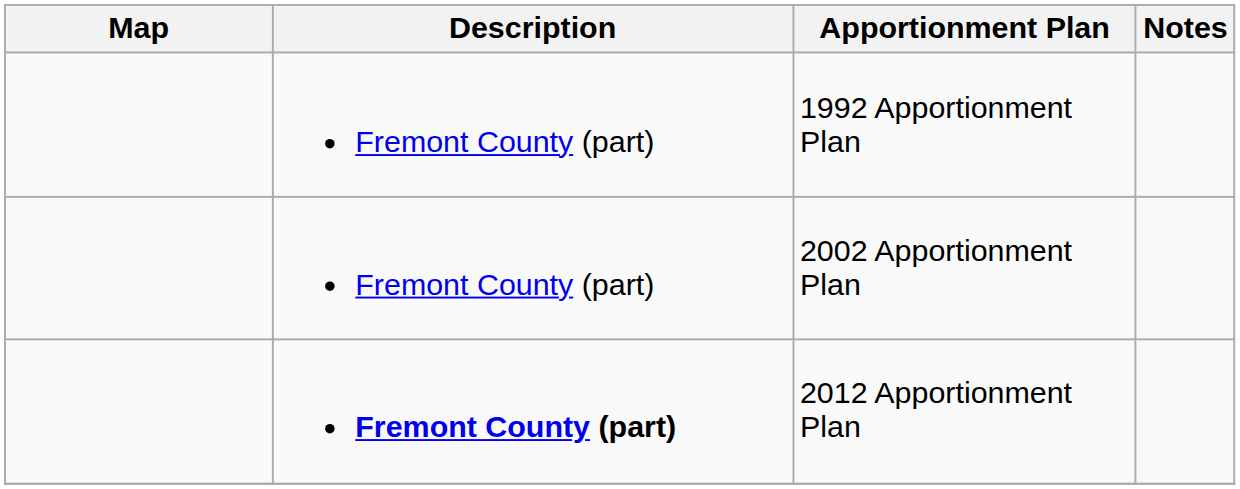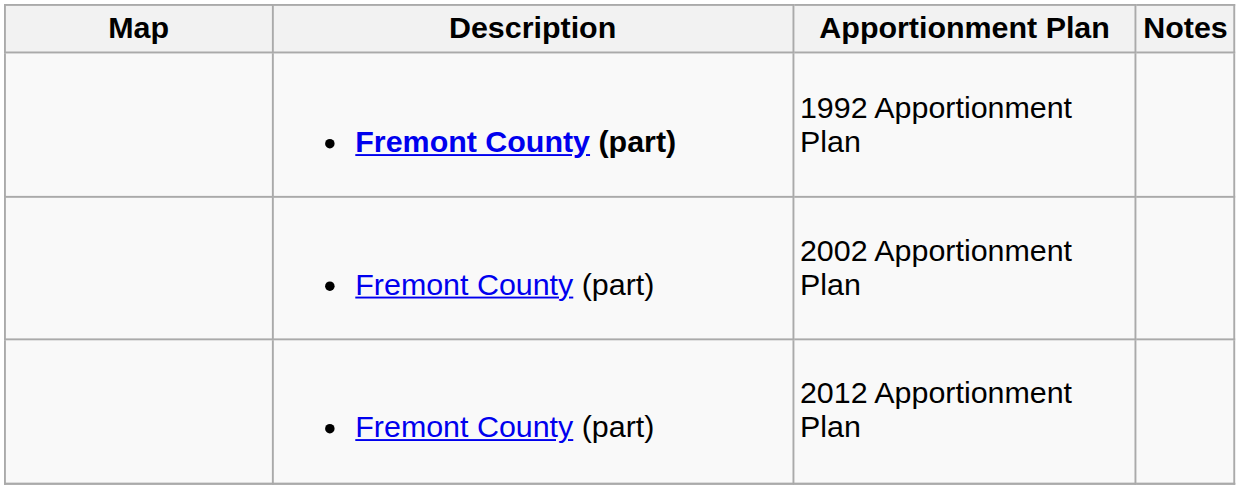(533, 142) normal -> (533, 142) bold
(533, 428) bold -> (533, 428) normal
